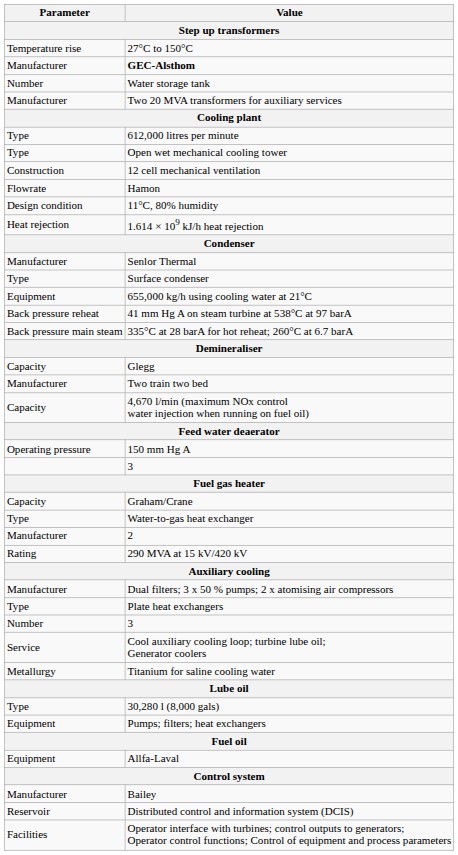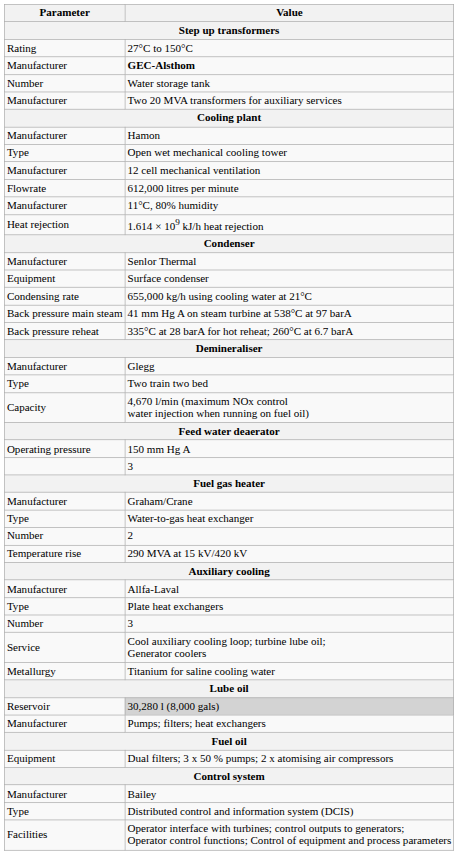(44, 48) Temperature rise -> (22, 48) Rating
(18, 135) Type -> (37, 135) Manufacturer
(183, 135) 612,000 litres per minute -> (144, 135) Hamon
(35, 170) Construction -> (37, 170) Manufacturer
(144, 188) Hamon -> (183, 188) 612,000 litres per minute
(45, 205) Design condition -> (37, 205) Manufacturer
(18, 278) Type -> (31, 278) Equipment
(31, 296) Equipment -> (43, 296) Condensing rate
(53, 313) Back pressure reheat -> (65, 313) Back pressure main steam
(65, 331) Back pressure main steam -> (53, 331) Back pressure reheat
(27, 366) Capacity -> (37, 366) Manufacturer
(37, 383) Manufacturer -> (18, 383) Type
(27, 501) Capacity -> (37, 501) Manufacturer
(37, 536) Manufacturer -> (25, 536) Number
(22, 553) Rating -> (44, 553) Temperature rise
(260, 588) Dual filters; 3 x 50 % pumps; 2 x atomising air compressors -> (153, 588) Allfa-Laval
(18, 706) Type -> (28, 706) Reservoir
(173, 706) no background -> (173, 706) lightgrey background
(31, 723) Equipment -> (37, 723) Manufacturer
(153, 758) Allfa-Laval -> (260, 758) Dual filters; 3 x 50 % pumps; 2 x atomising air compressors
(28, 811) Reservoir -> (18, 811) Type
